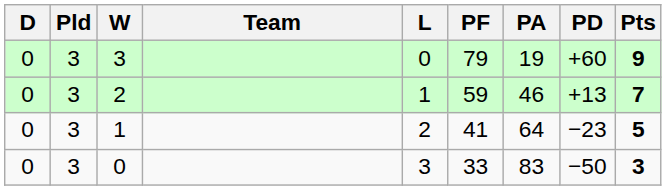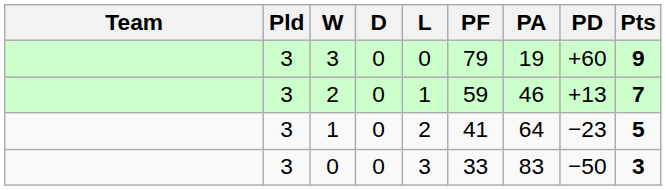columns swapped: (272, 22) <-> (28, 22)
